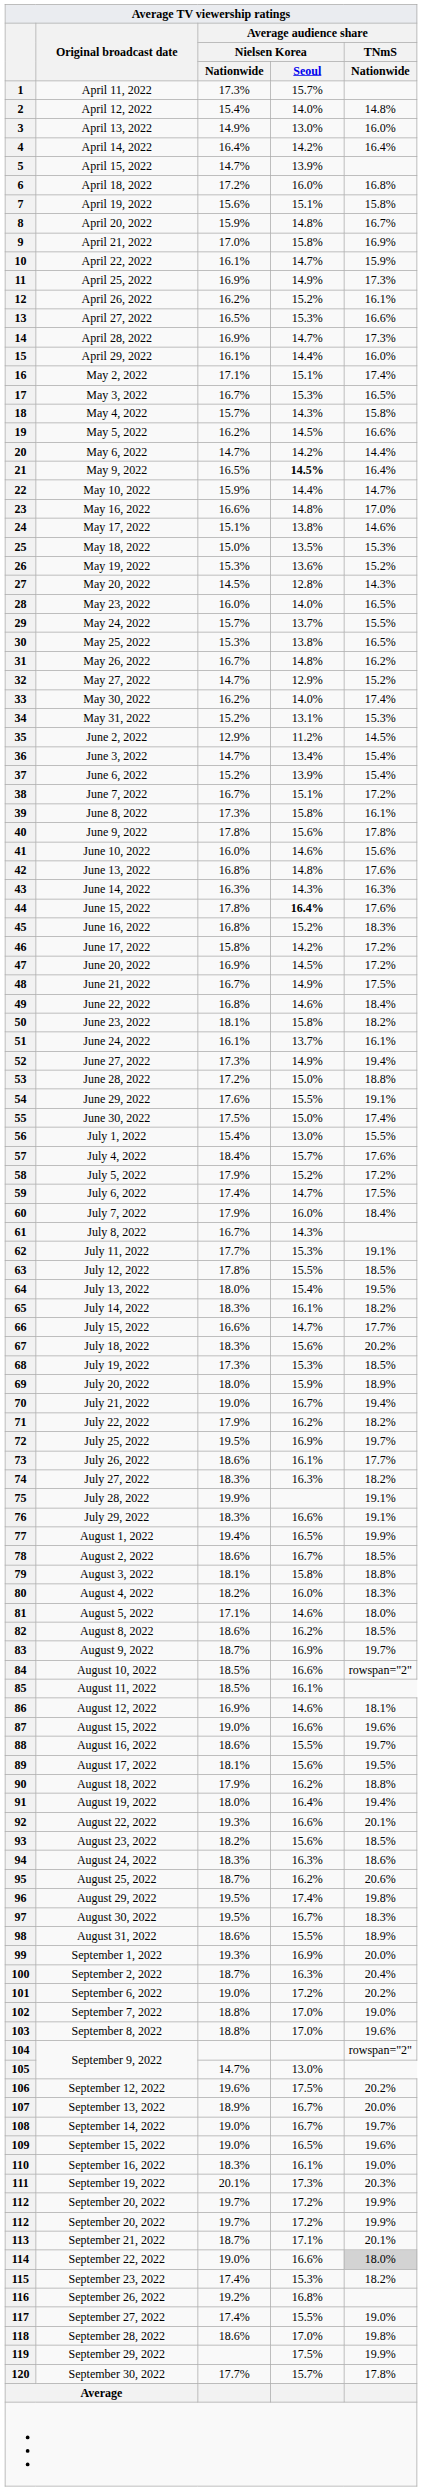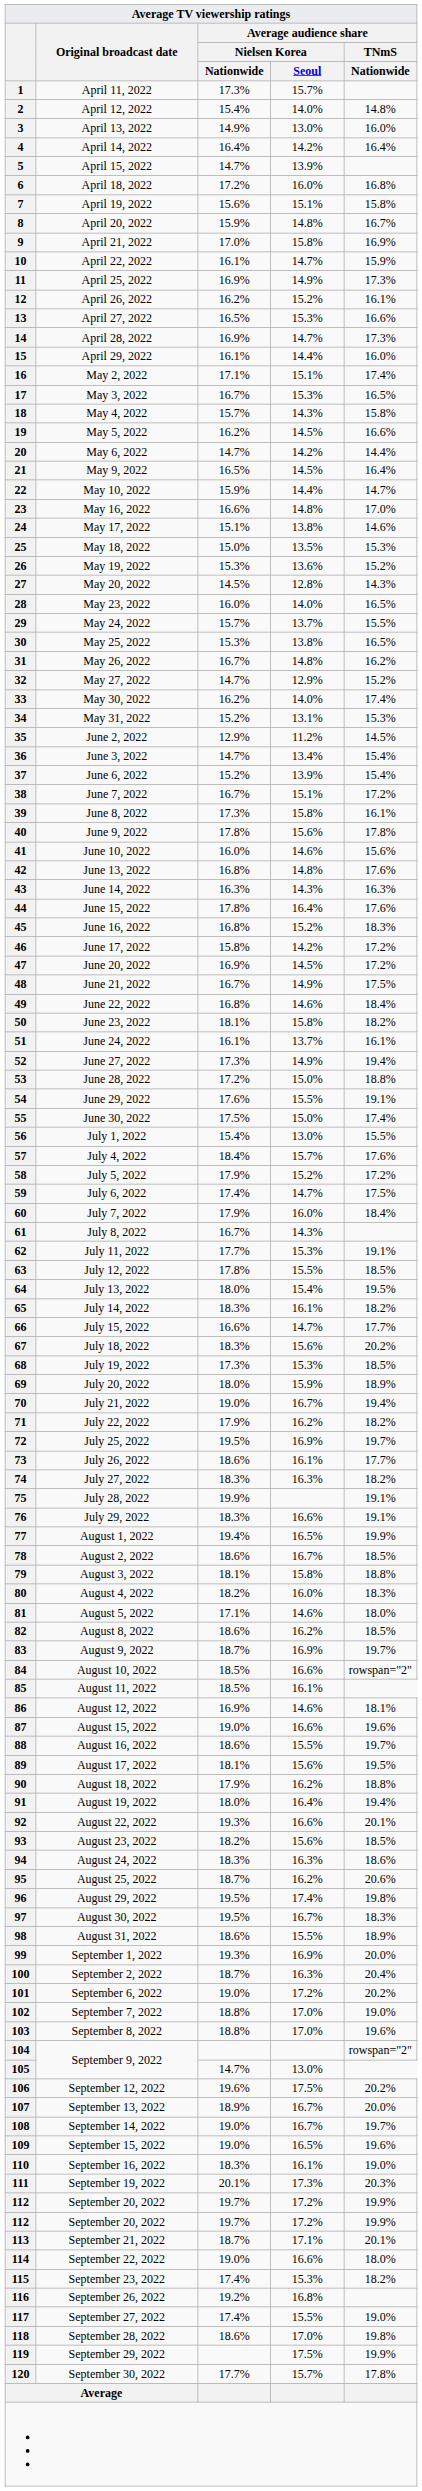(307, 470) bold -> (307, 470) normal
(307, 908) bold -> (307, 908) normal
(380, 2259) lightgrey background -> (380, 2259) no background
